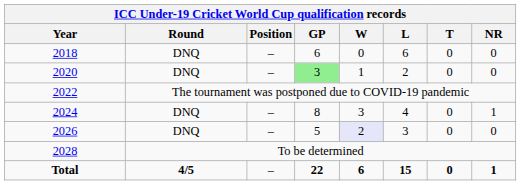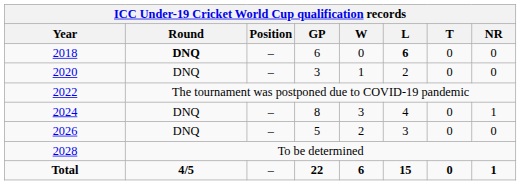(186, 53) normal -> (186, 53) bold
(405, 53) normal -> (405, 53) bold
(317, 72) lightgreen background -> (317, 72) no background
(361, 131) lavender background -> (361, 131) no background
